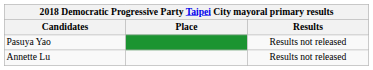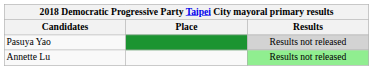(308, 42) no background -> (308, 42) lightgrey background
(308, 57) no background -> (308, 57) lightgreen background
